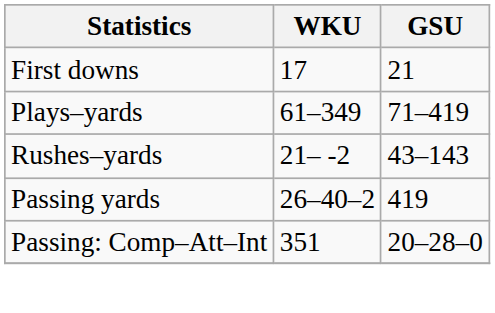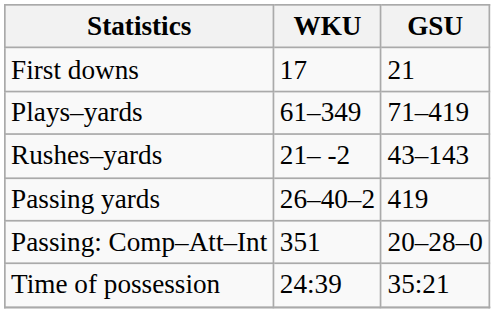+ row: (116, 284)
